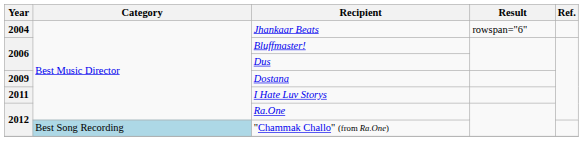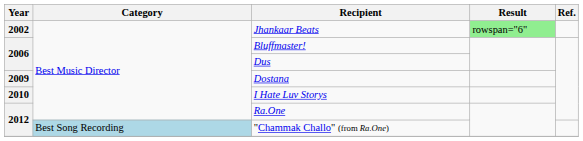(19, 29) 2004 -> (19, 29) 2002
(500, 29) no background -> (500, 29) lightgreen background
(19, 95) 2011 -> (19, 95) 2010
